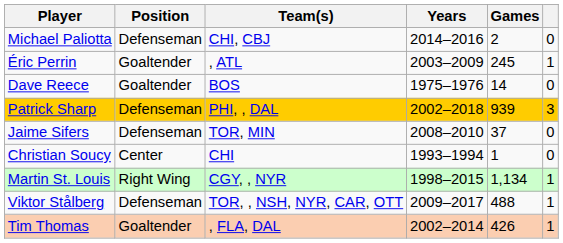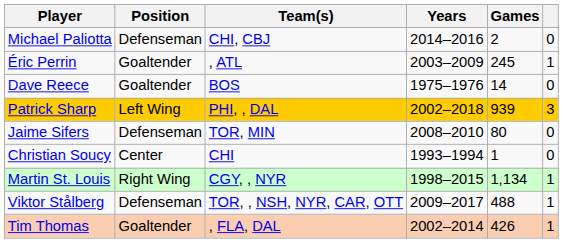(160, 109) Defenseman -> (150, 109) Left Wing
(499, 132) 37 -> (499, 132) 80
